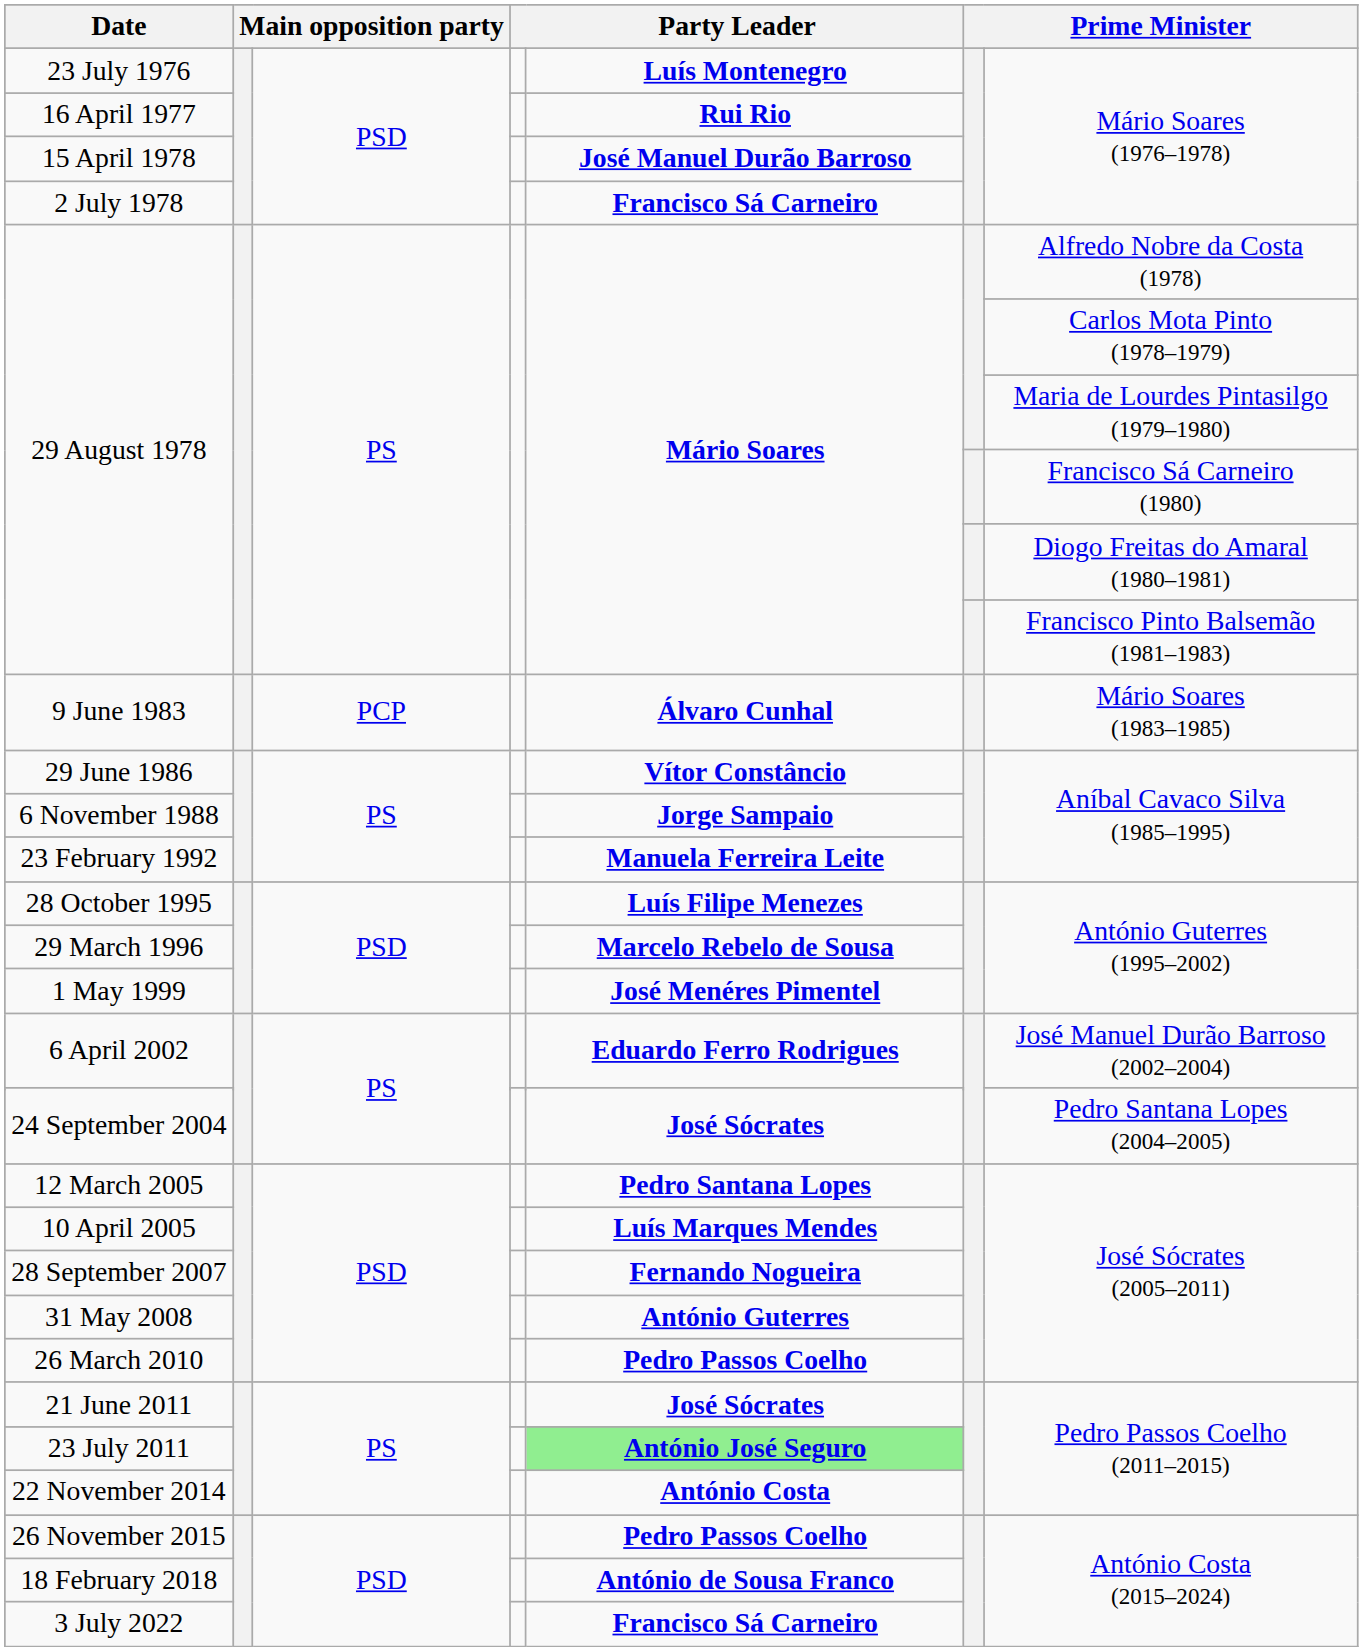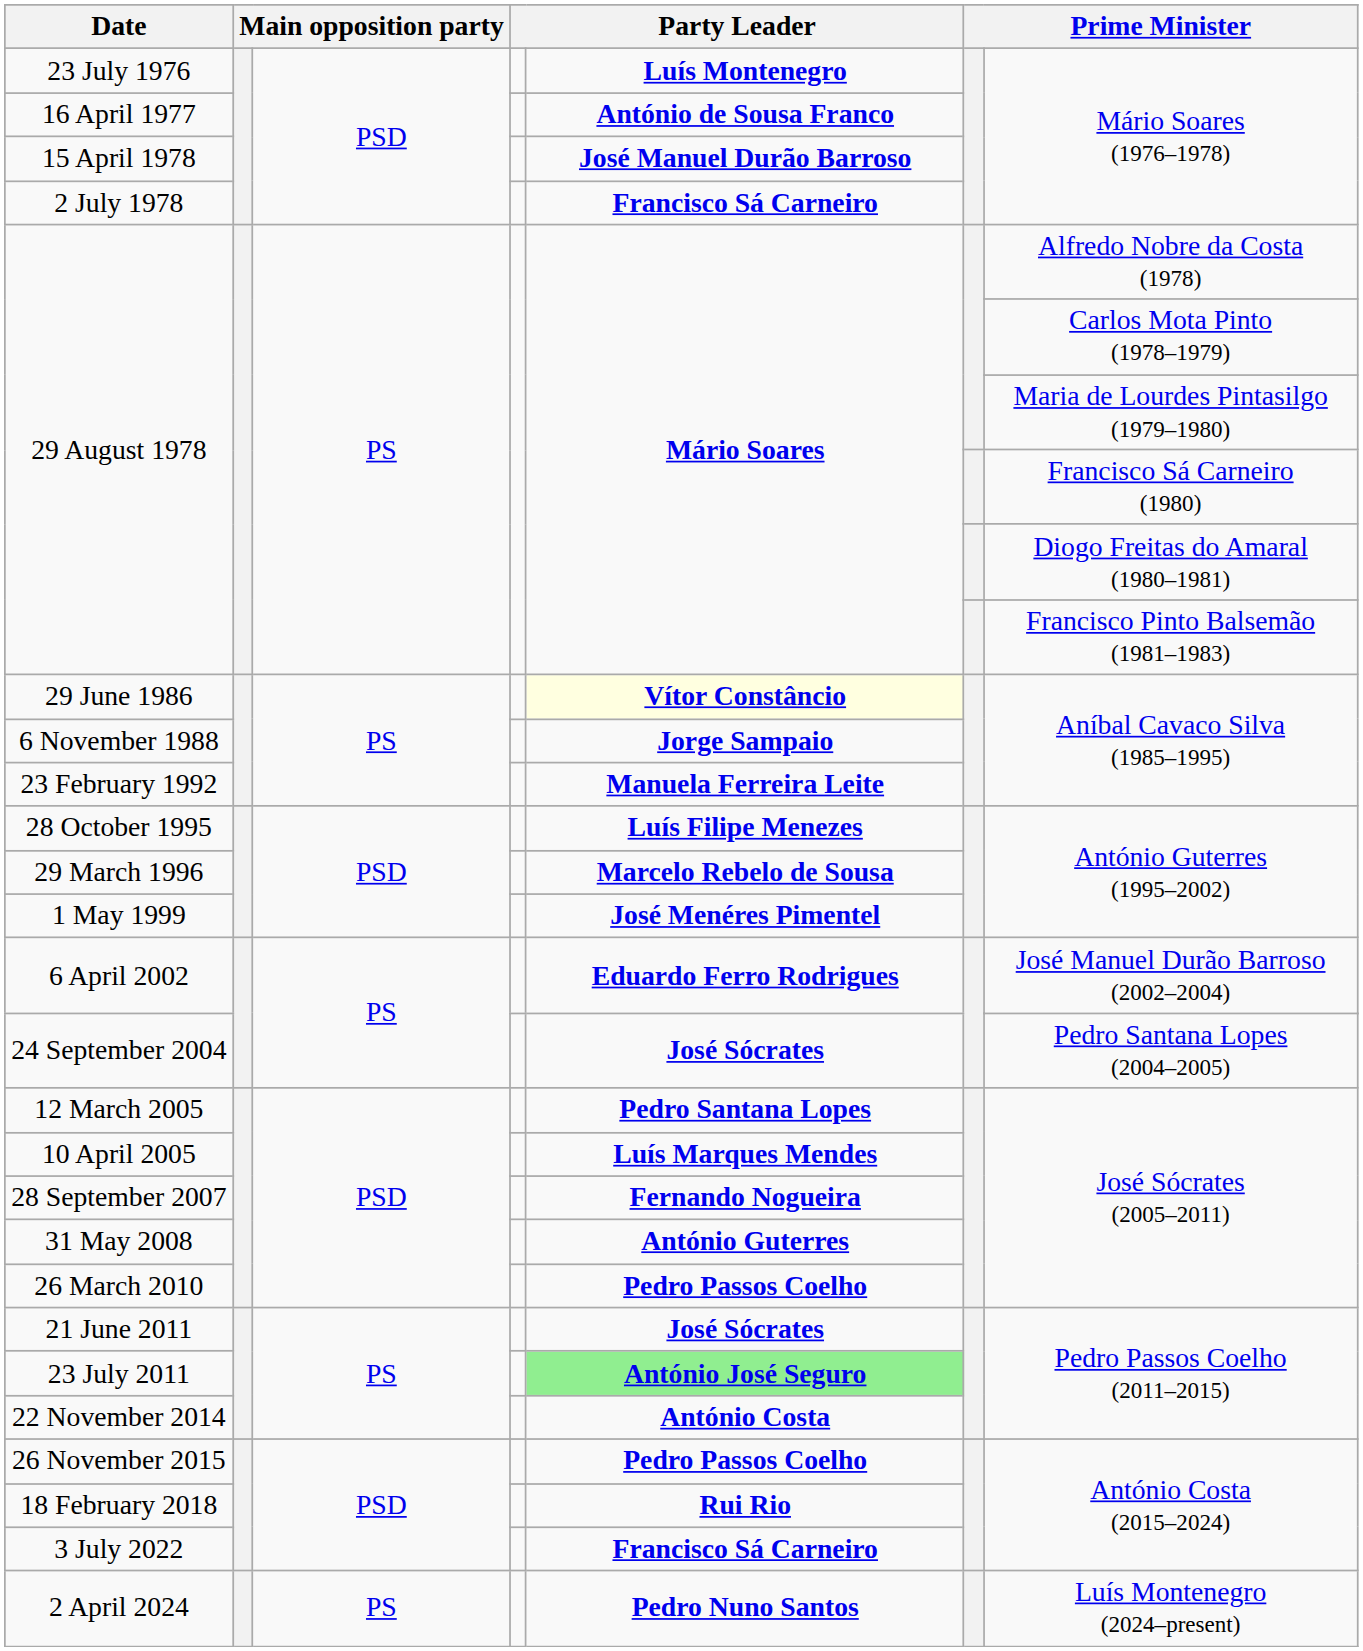(745, 114) Rui Rio -> (745, 114) António de Sousa Franco
- row: (119, 711)
(745, 771) no background -> (745, 696) lightyellow background
(745, 1579) António de Sousa Franco -> (745, 1504) Rui Rio
+ row: (119, 1608)
